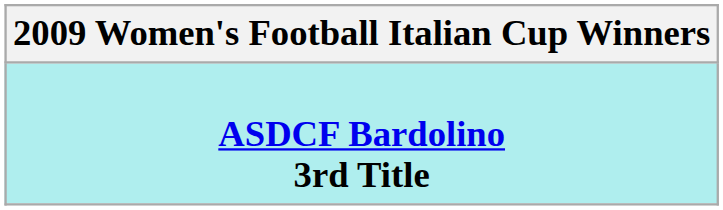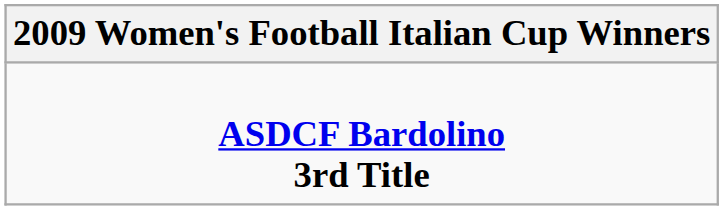(362, 153) paleturquoise background -> (362, 153) no background
